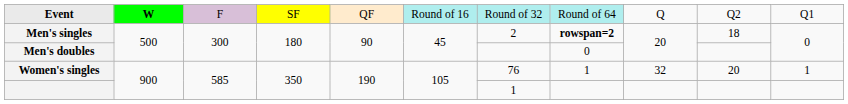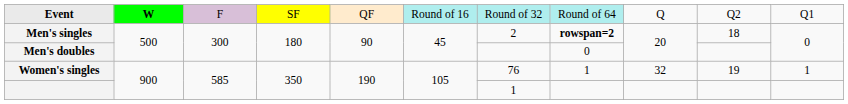(734, 71) 20 -> (734, 71) 19
